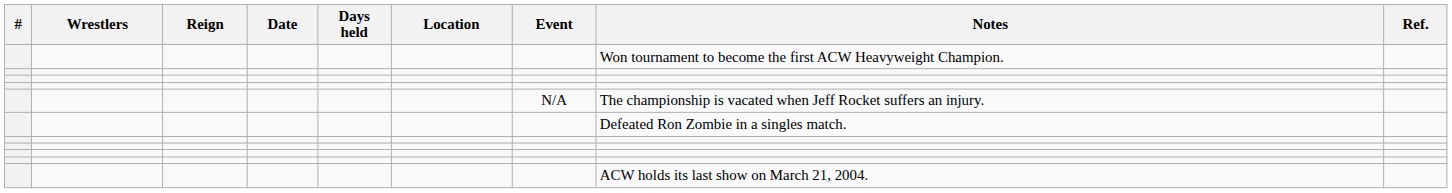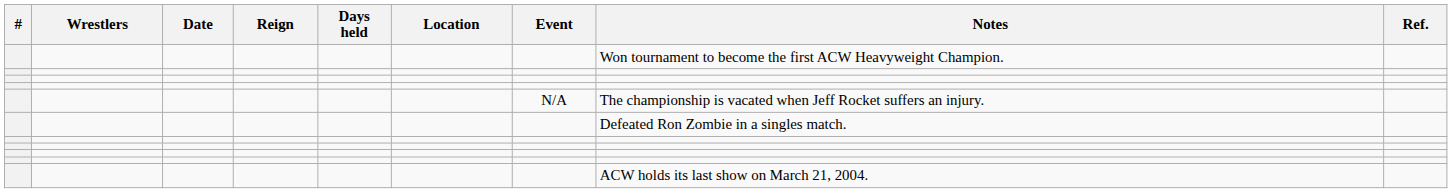columns swapped: (205, 24) <-> (282, 24)
